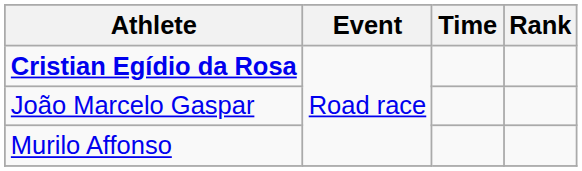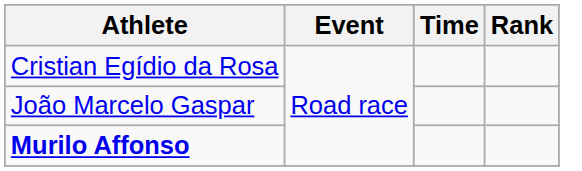(154, 66) bold -> (145, 66) normal
(91, 146) normal -> (100, 146) bold
